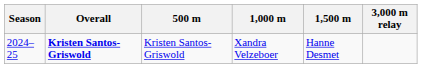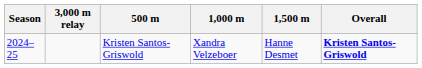columns swapped: (93, 19) <-> (390, 19)
